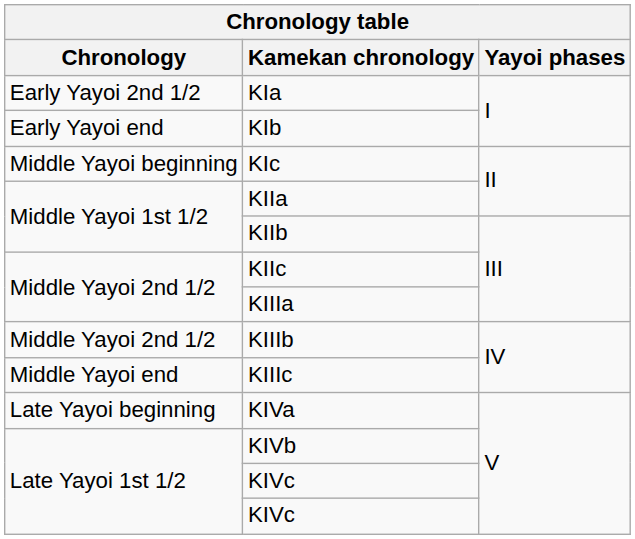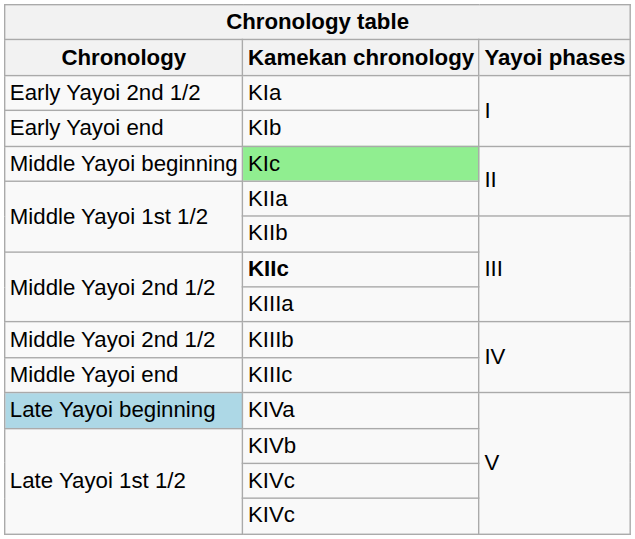(264, 163) no background -> (264, 163) lightgreen background
(267, 269) normal -> (268, 269) bold
(113, 410) no background -> (113, 410) lightblue background
